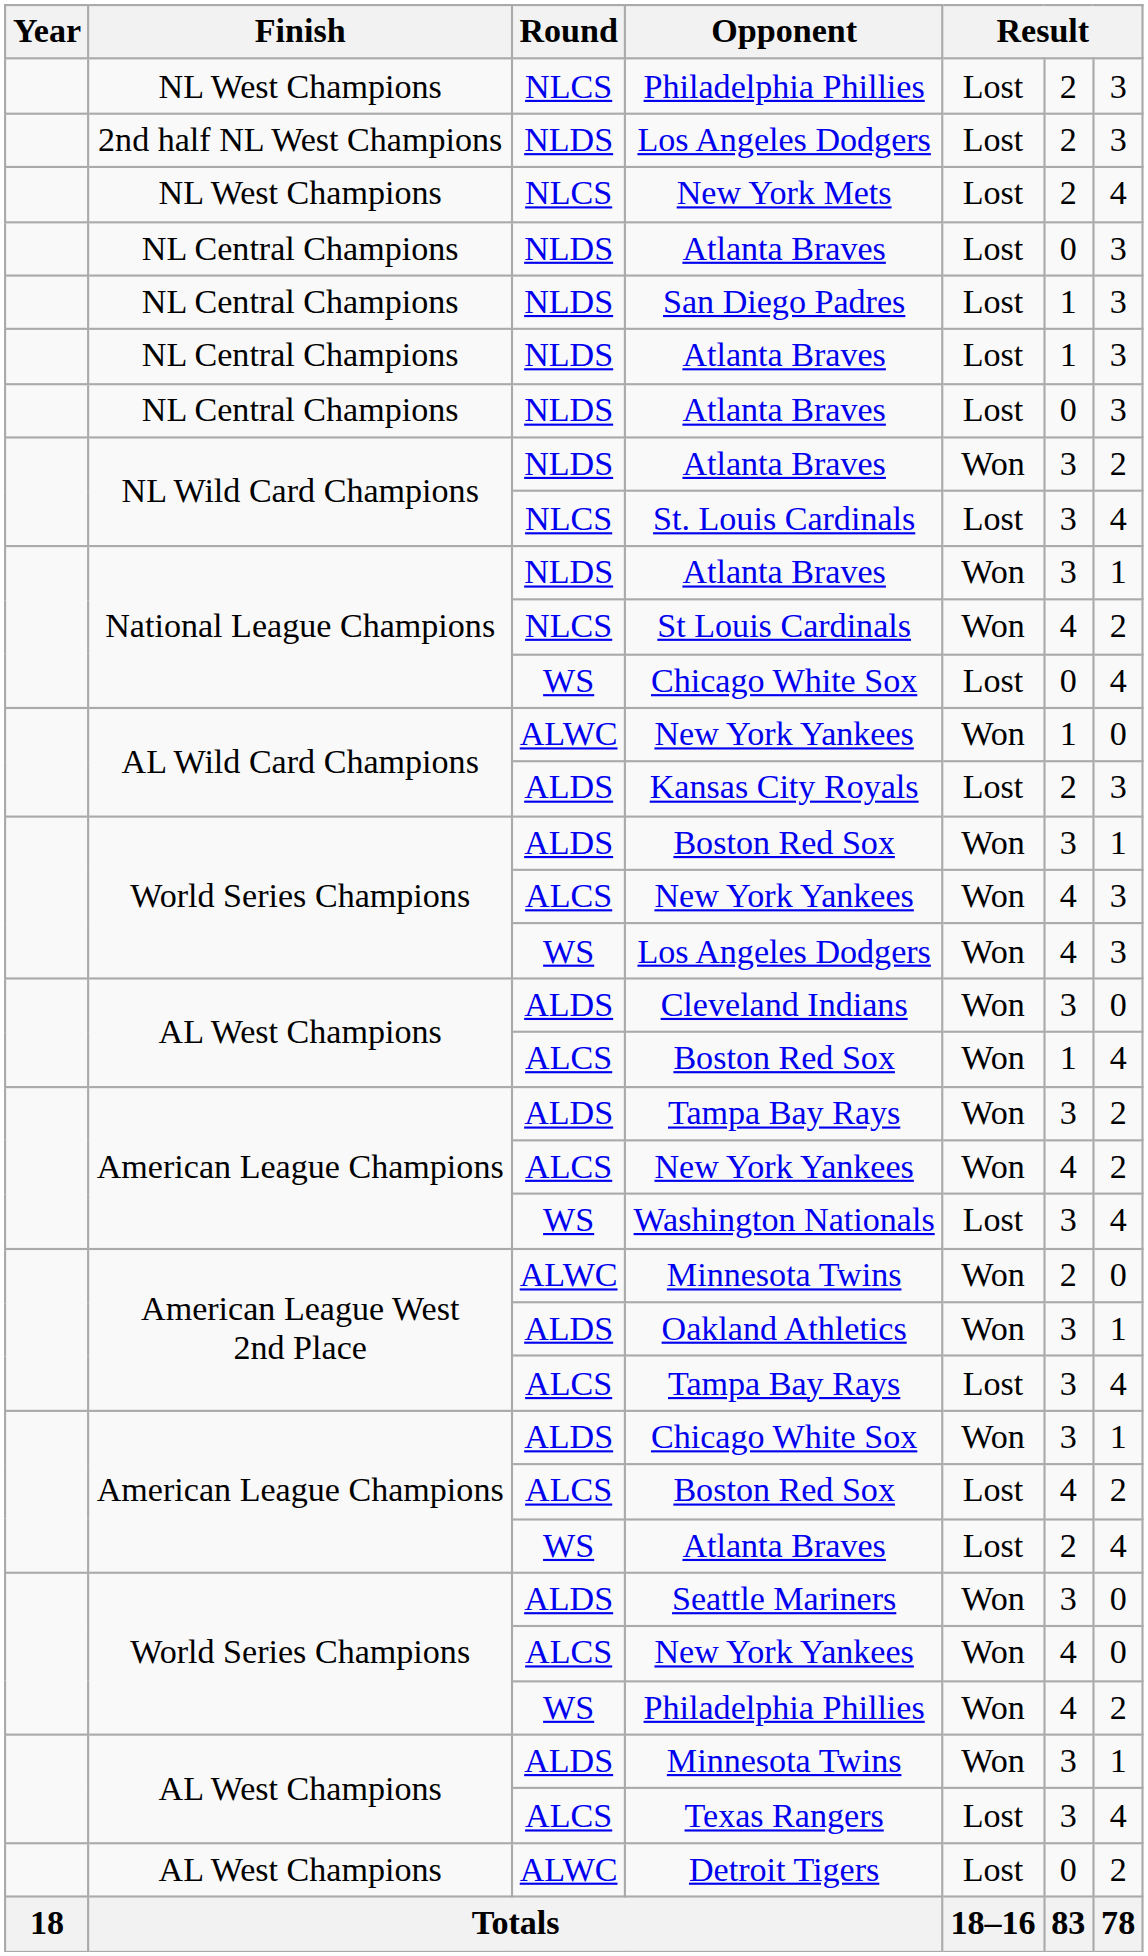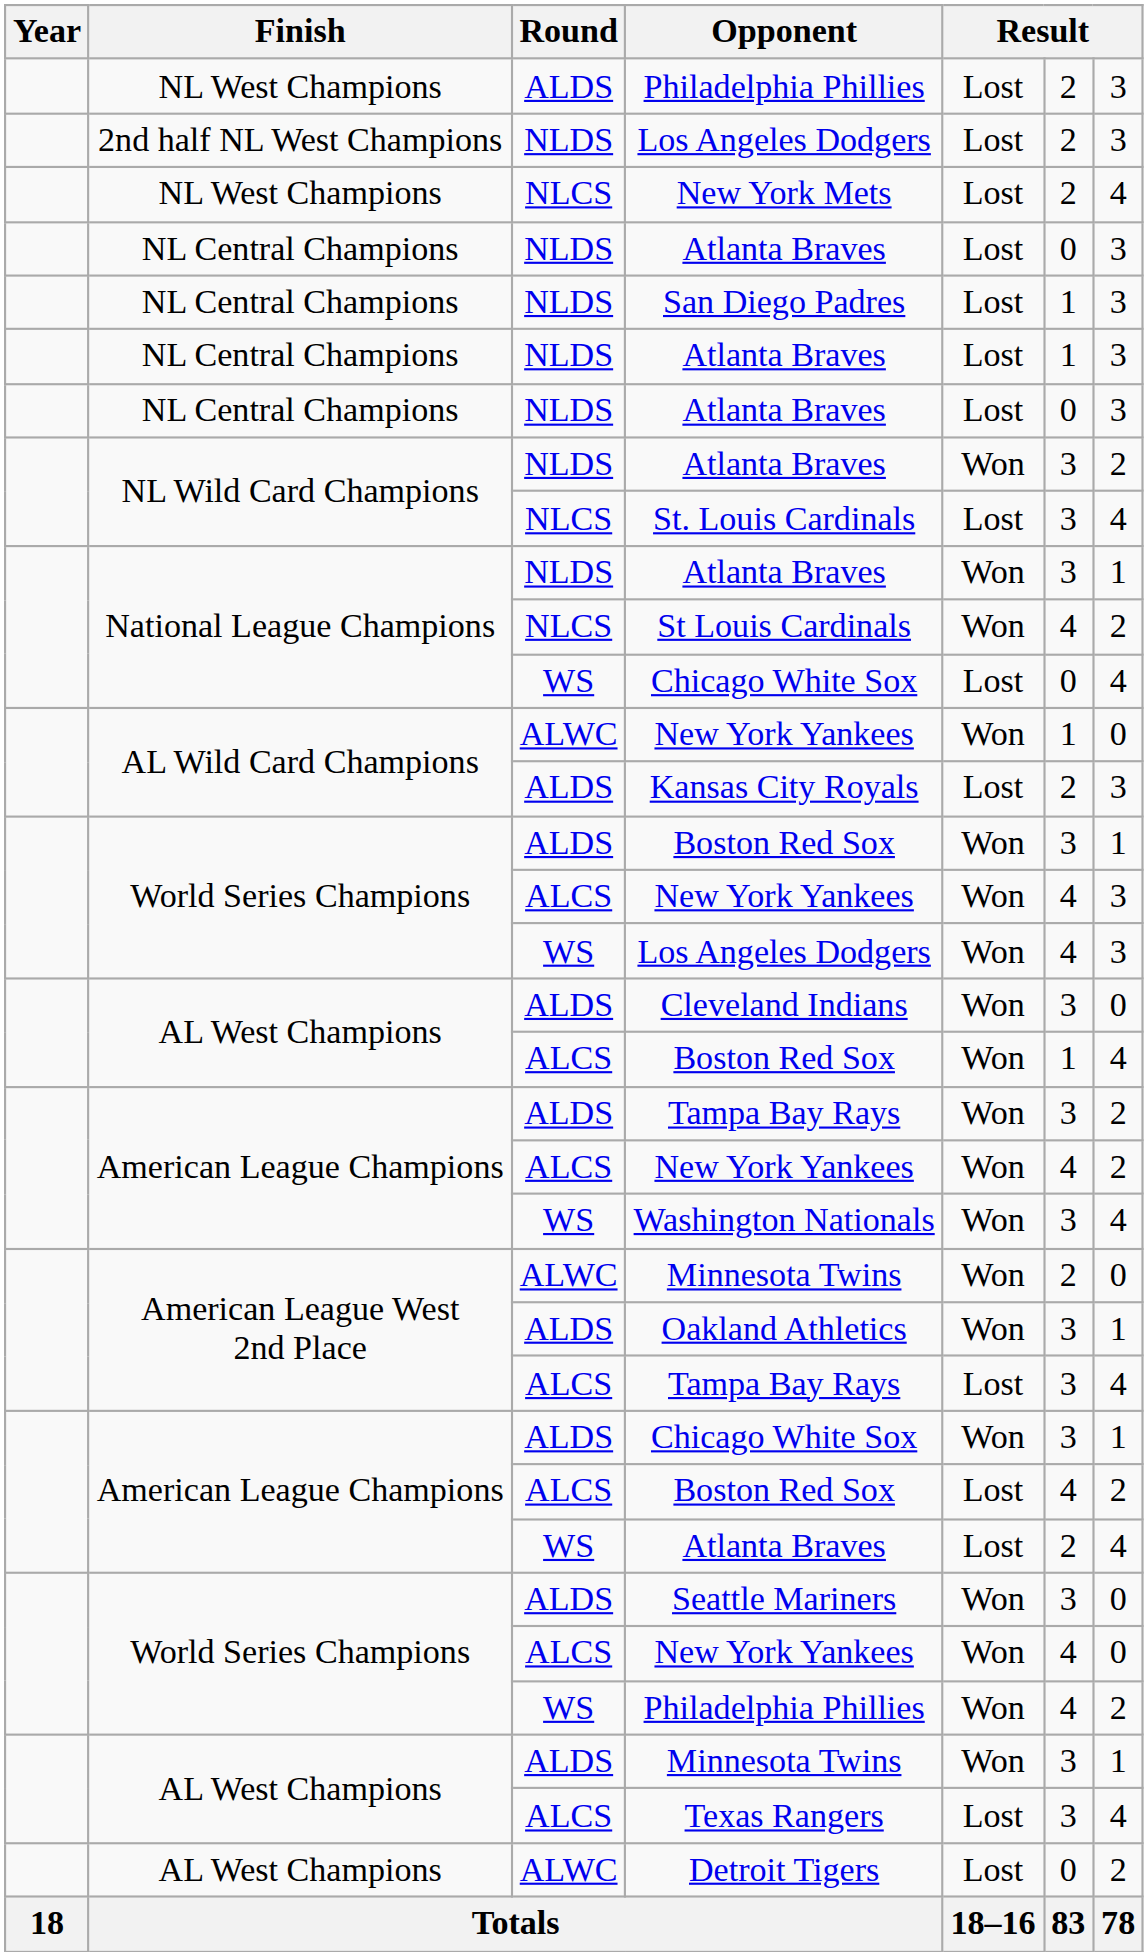(569, 85) NLCS -> (569, 85) ALDS
(993, 1220) Lost -> (993, 1220) Won
